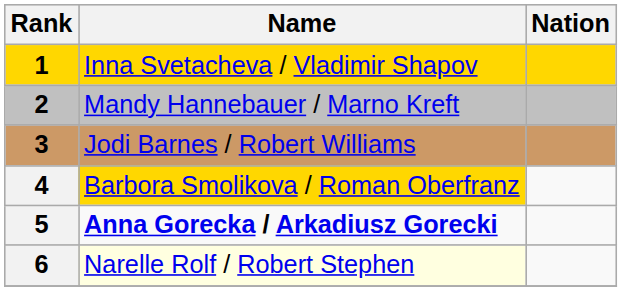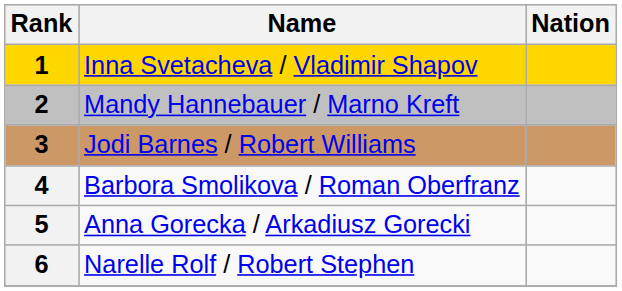(302, 184) gold background -> (302, 184) no background
(291, 225) bold -> (277, 225) normal
(249, 265) lightyellow background -> (249, 265) no background
